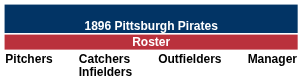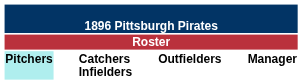(29, 59) no background -> (29, 59) paleturquoise background
